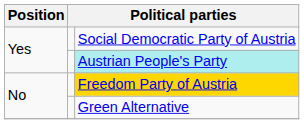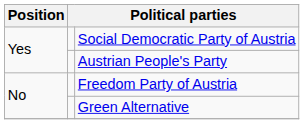(152, 61) paleturquoise background -> (152, 61) no background
(157, 84) gold background -> (157, 84) no background
